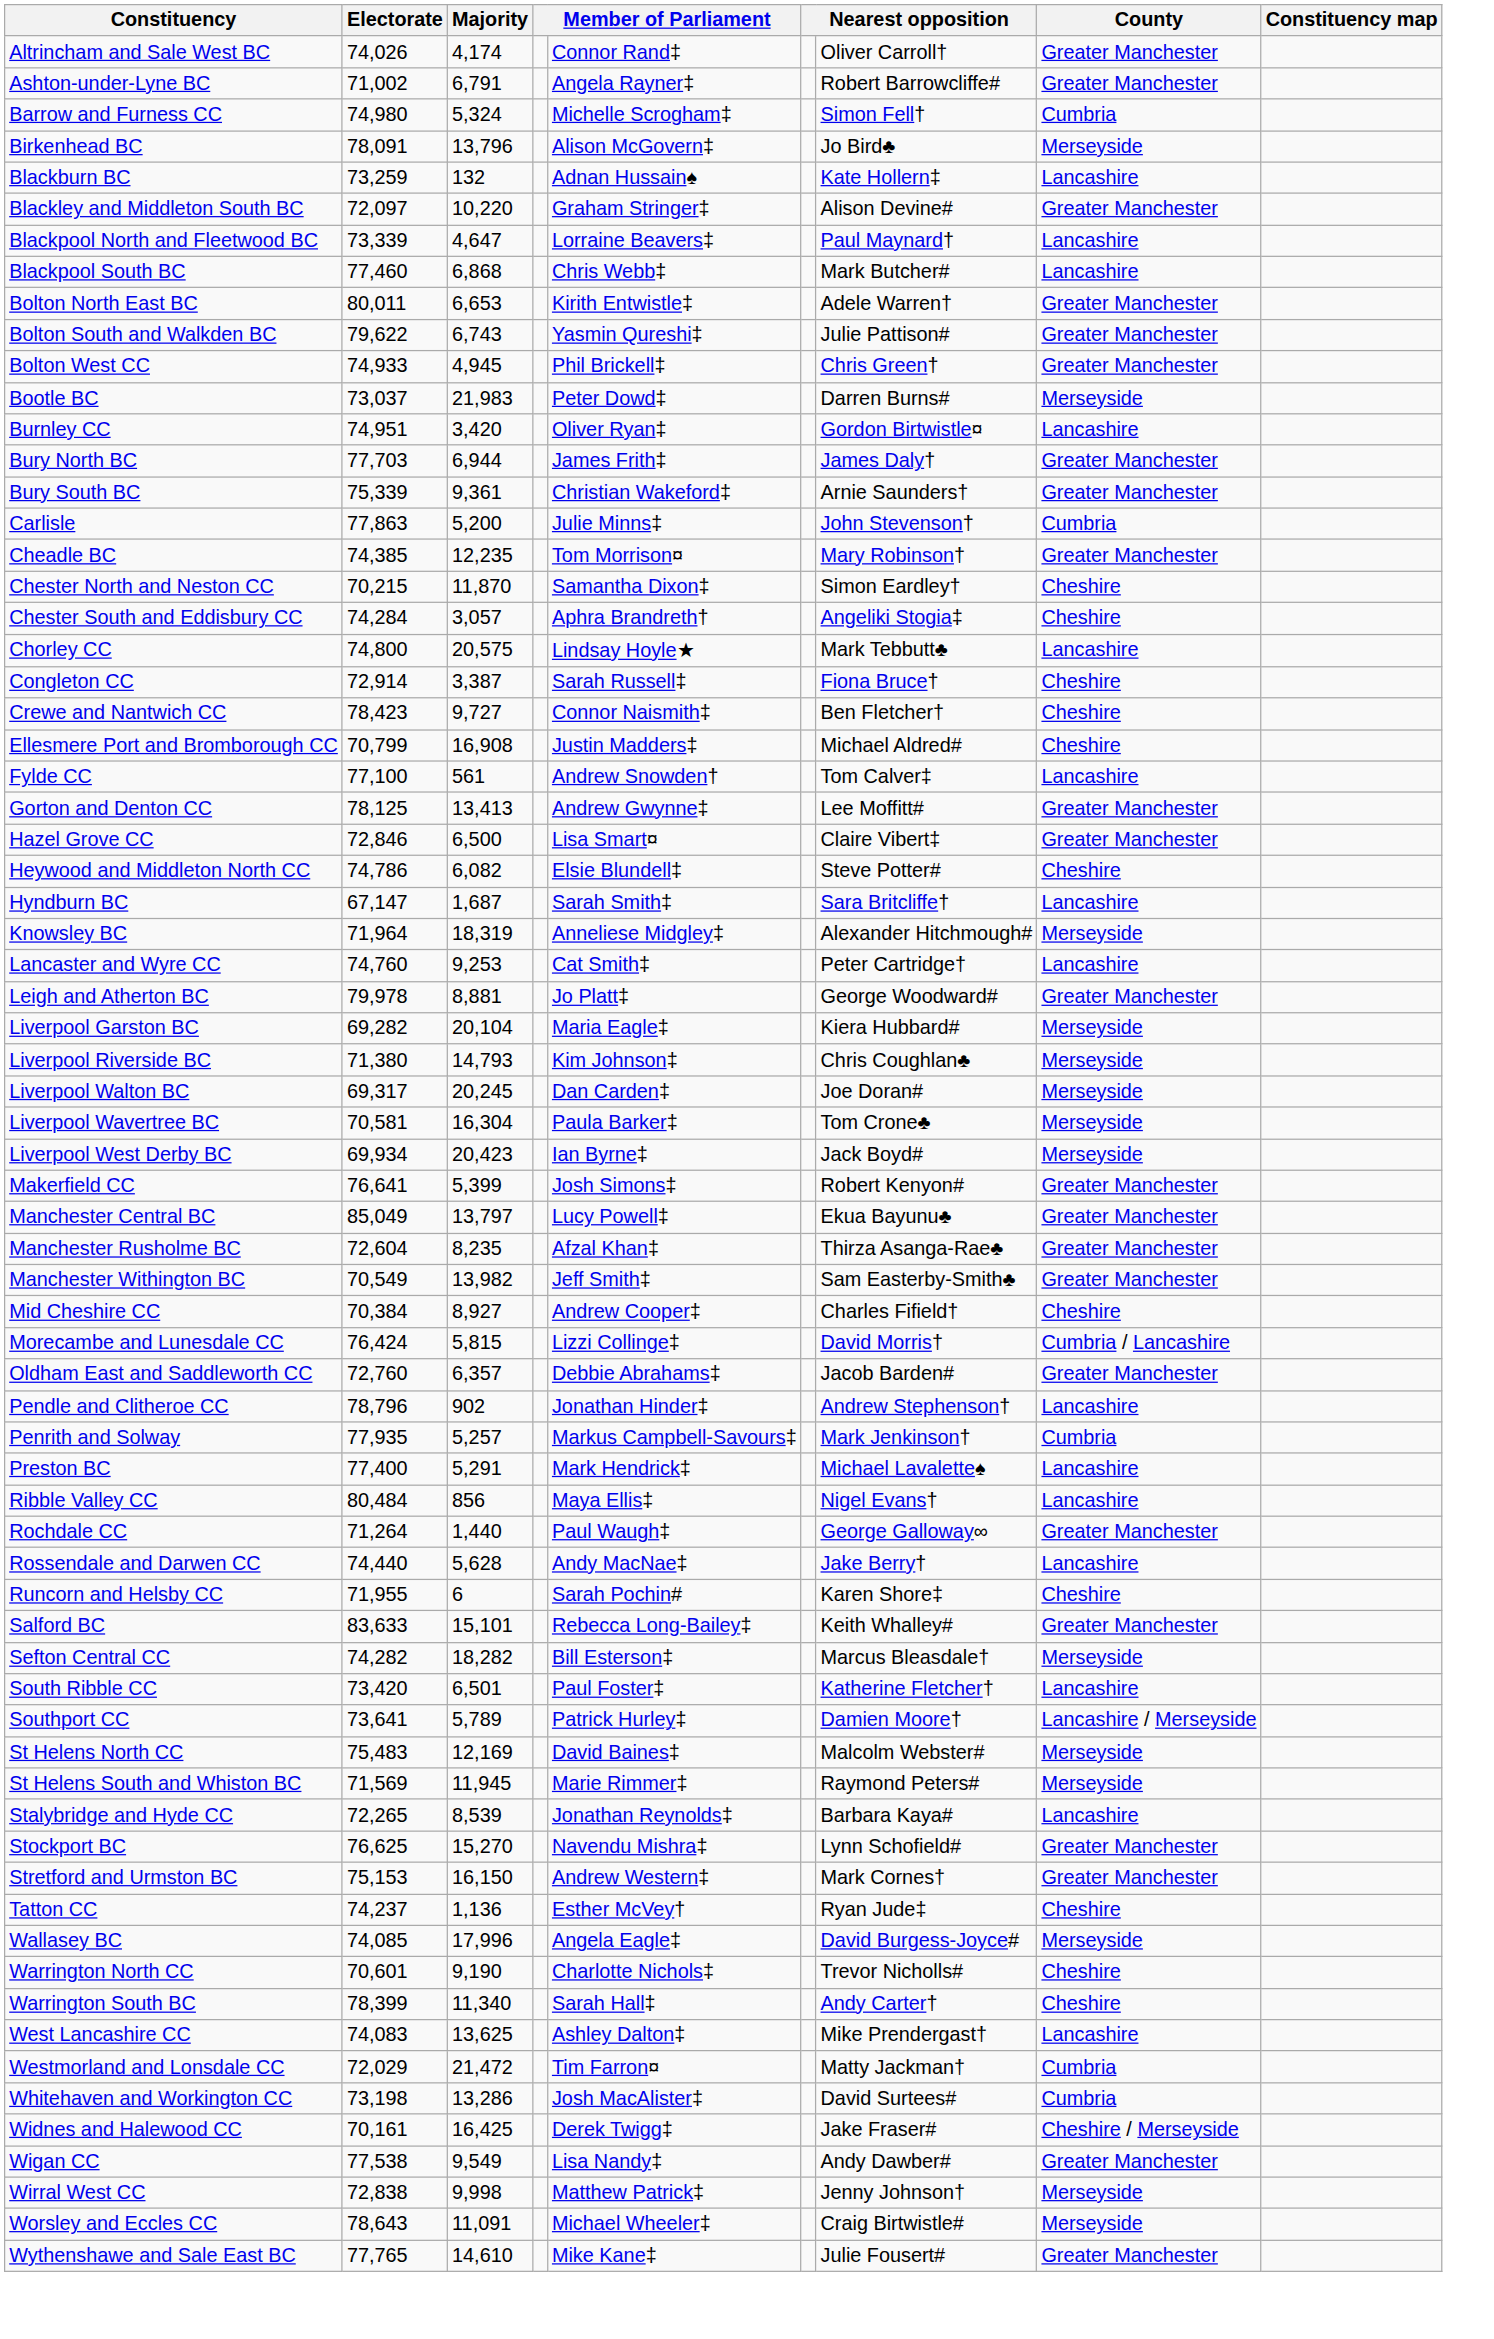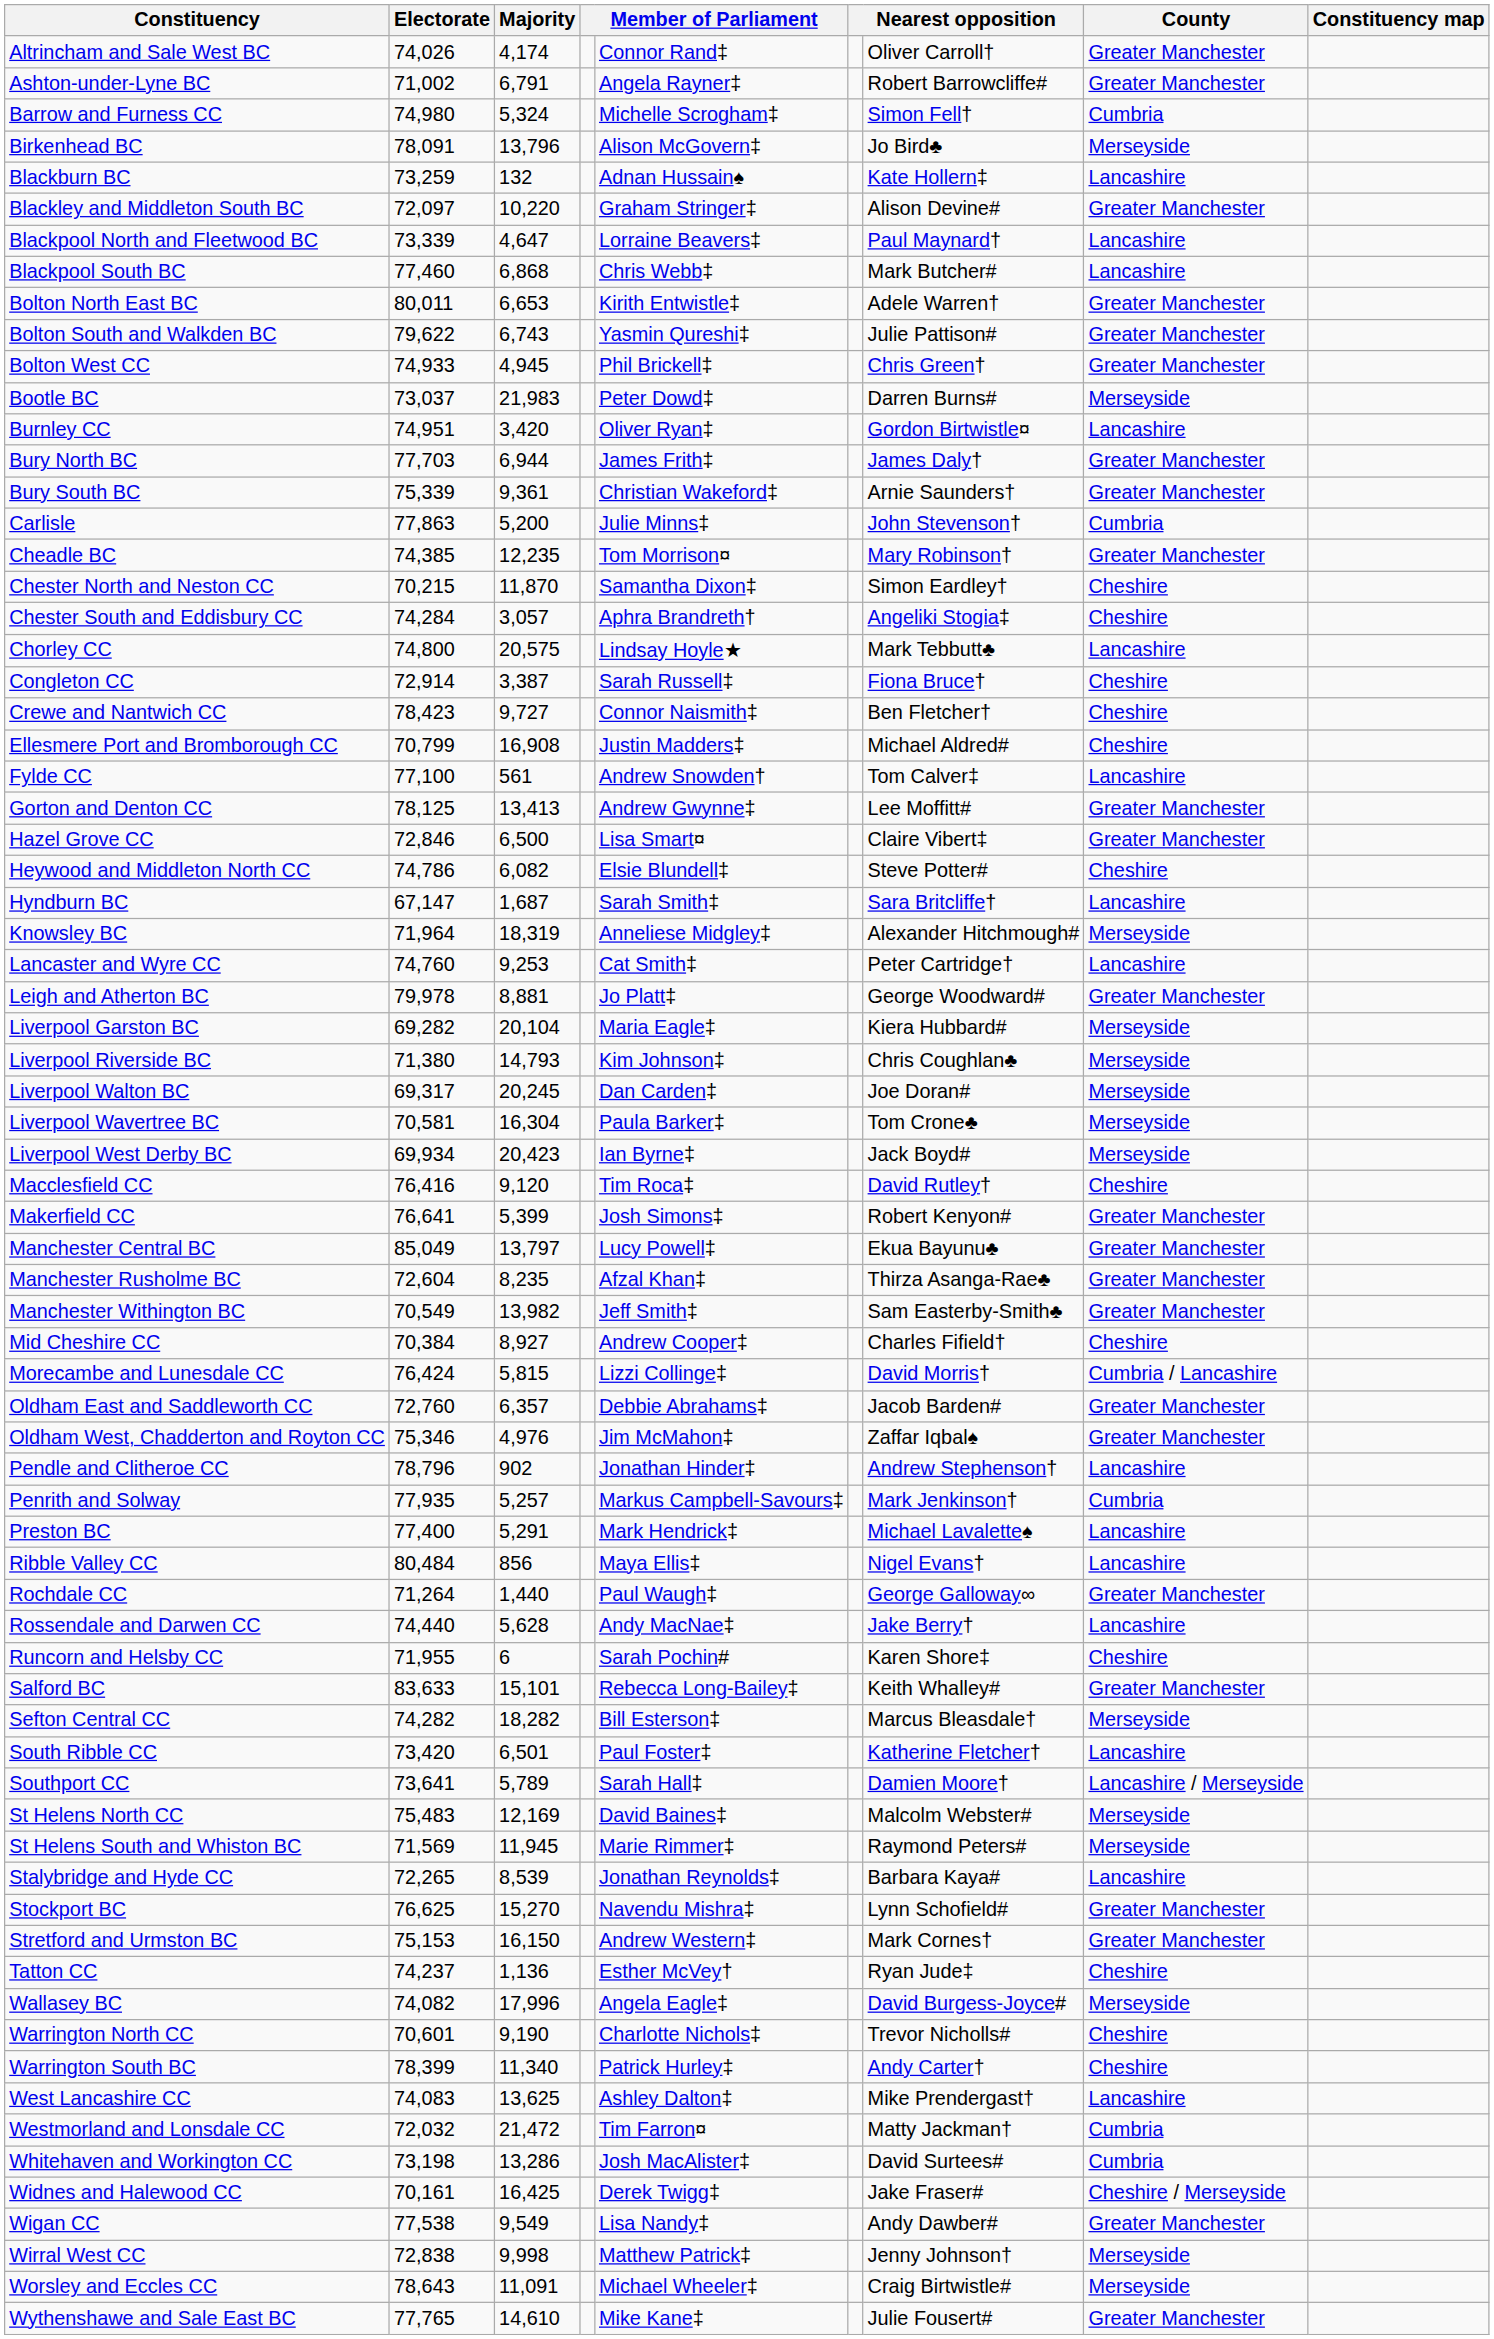+ row: (81, 1185)
+ row: (197, 1437)
(619, 1720) Patrick Hurley‡ -> (651, 1783) Sarah Hall‡
(377, 1940) 74,085 -> (424, 2003) 74,082
(604, 2003) Sarah Hall‡ -> (666, 2066) Patrick Hurley‡
(377, 2066) 72,029 -> (424, 2129) 72,032
